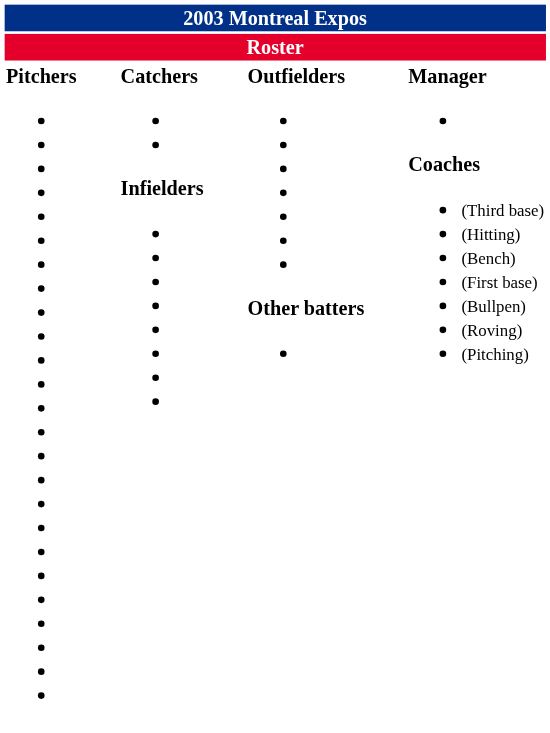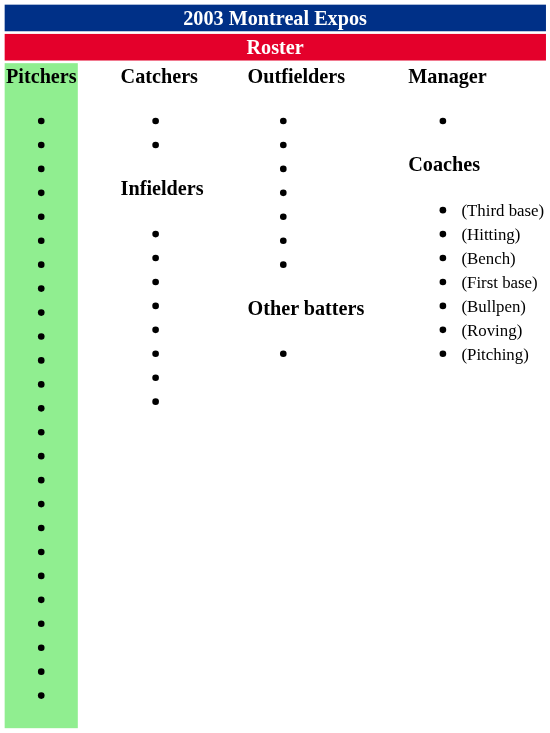(41, 386) no background -> (41, 386) lightgreen background
